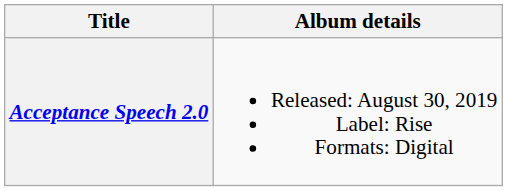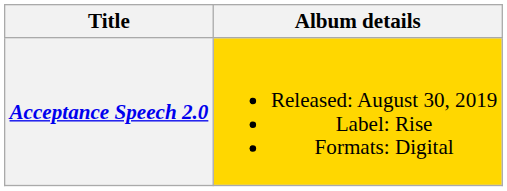(358, 124) no background -> (358, 124) gold background
